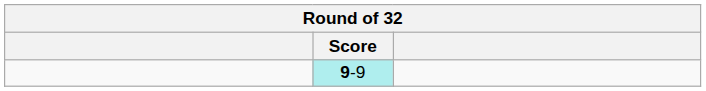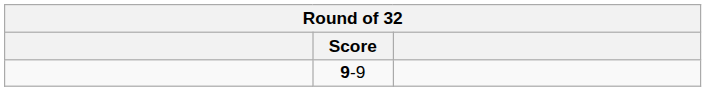(353, 73) paleturquoise background -> (353, 73) no background
